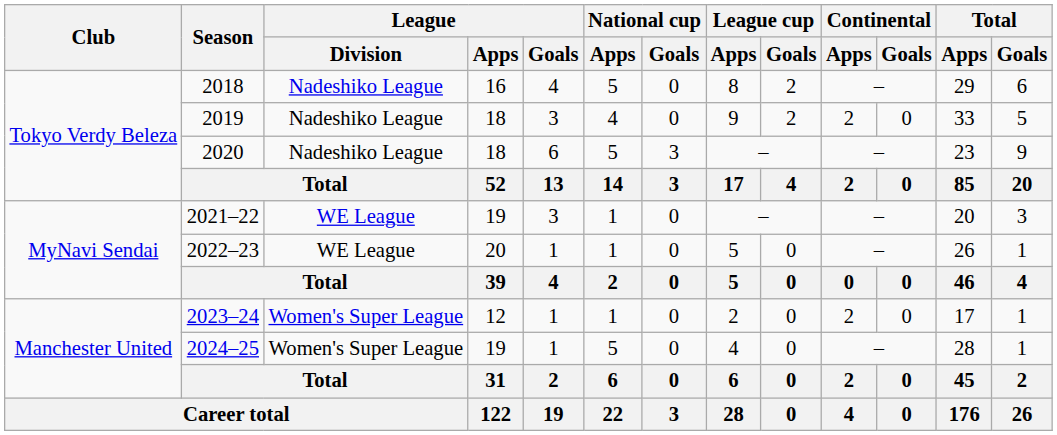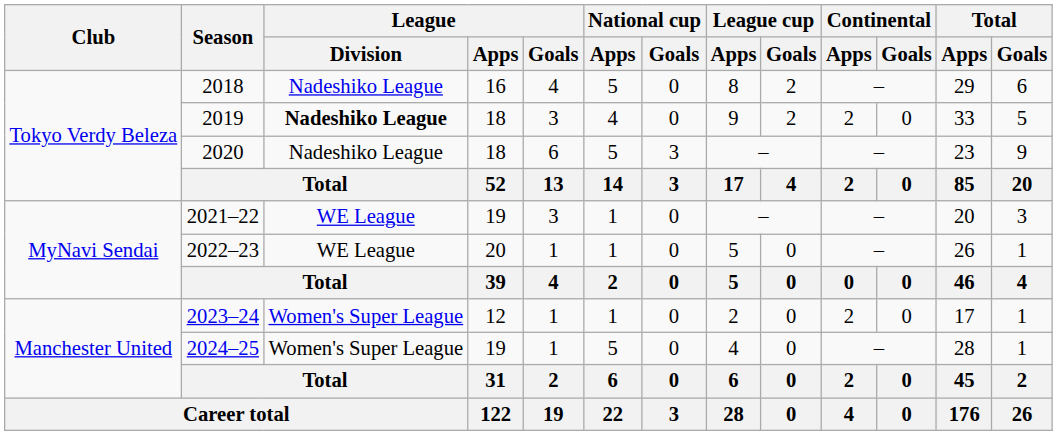(366, 119) normal -> (366, 119) bold
